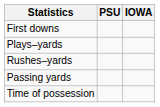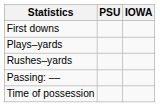- row: (39, 77)
+ row: (33, 77)
